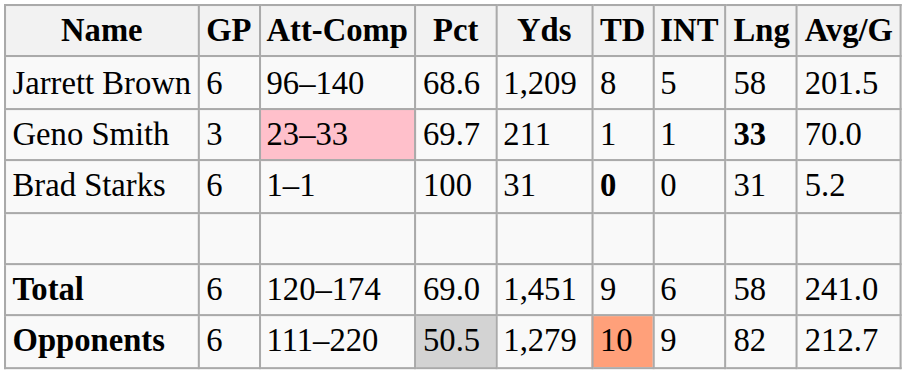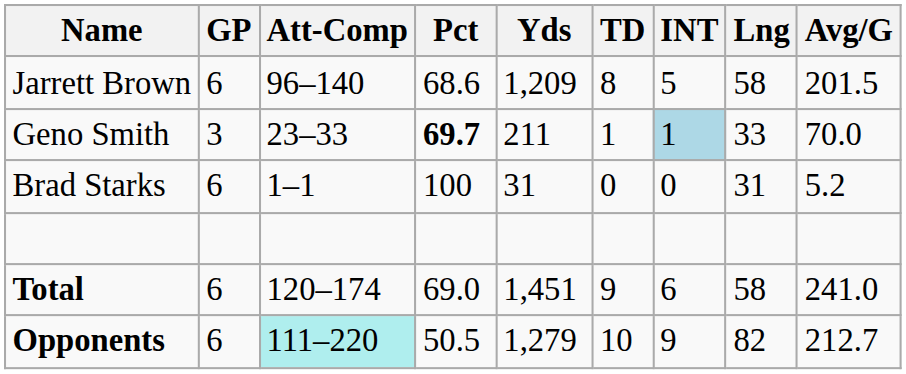(311, 133) pink background -> (311, 133) no background
(456, 133) normal -> (456, 133) bold
(669, 133) no background -> (669, 133) lightblue background
(754, 133) bold -> (754, 133) normal
(612, 185) bold -> (612, 185) normal
(327, 340) no background -> (327, 340) paleturquoise background
(456, 340) lightgrey background -> (456, 340) no background
(620, 340) lightsalmon background -> (620, 340) no background
